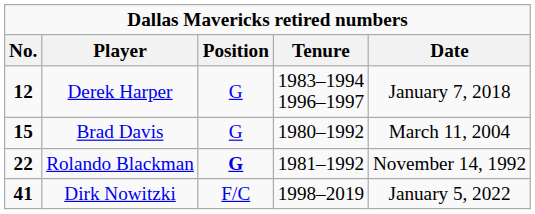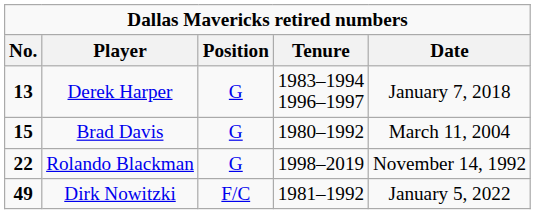(23, 91) 12 -> (23, 91) 13
(236, 163) bold -> (236, 163) normal
(321, 163) 1981–1992 -> (321, 163) 1998–2019
(23, 193) 41 -> (23, 193) 49
(321, 193) 1998–2019 -> (321, 193) 1981–1992
